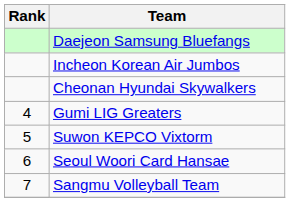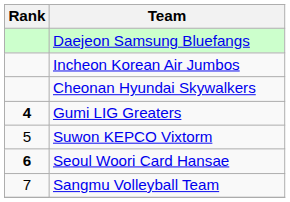(27, 112) normal -> (27, 112) bold
(27, 161) normal -> (27, 161) bold
